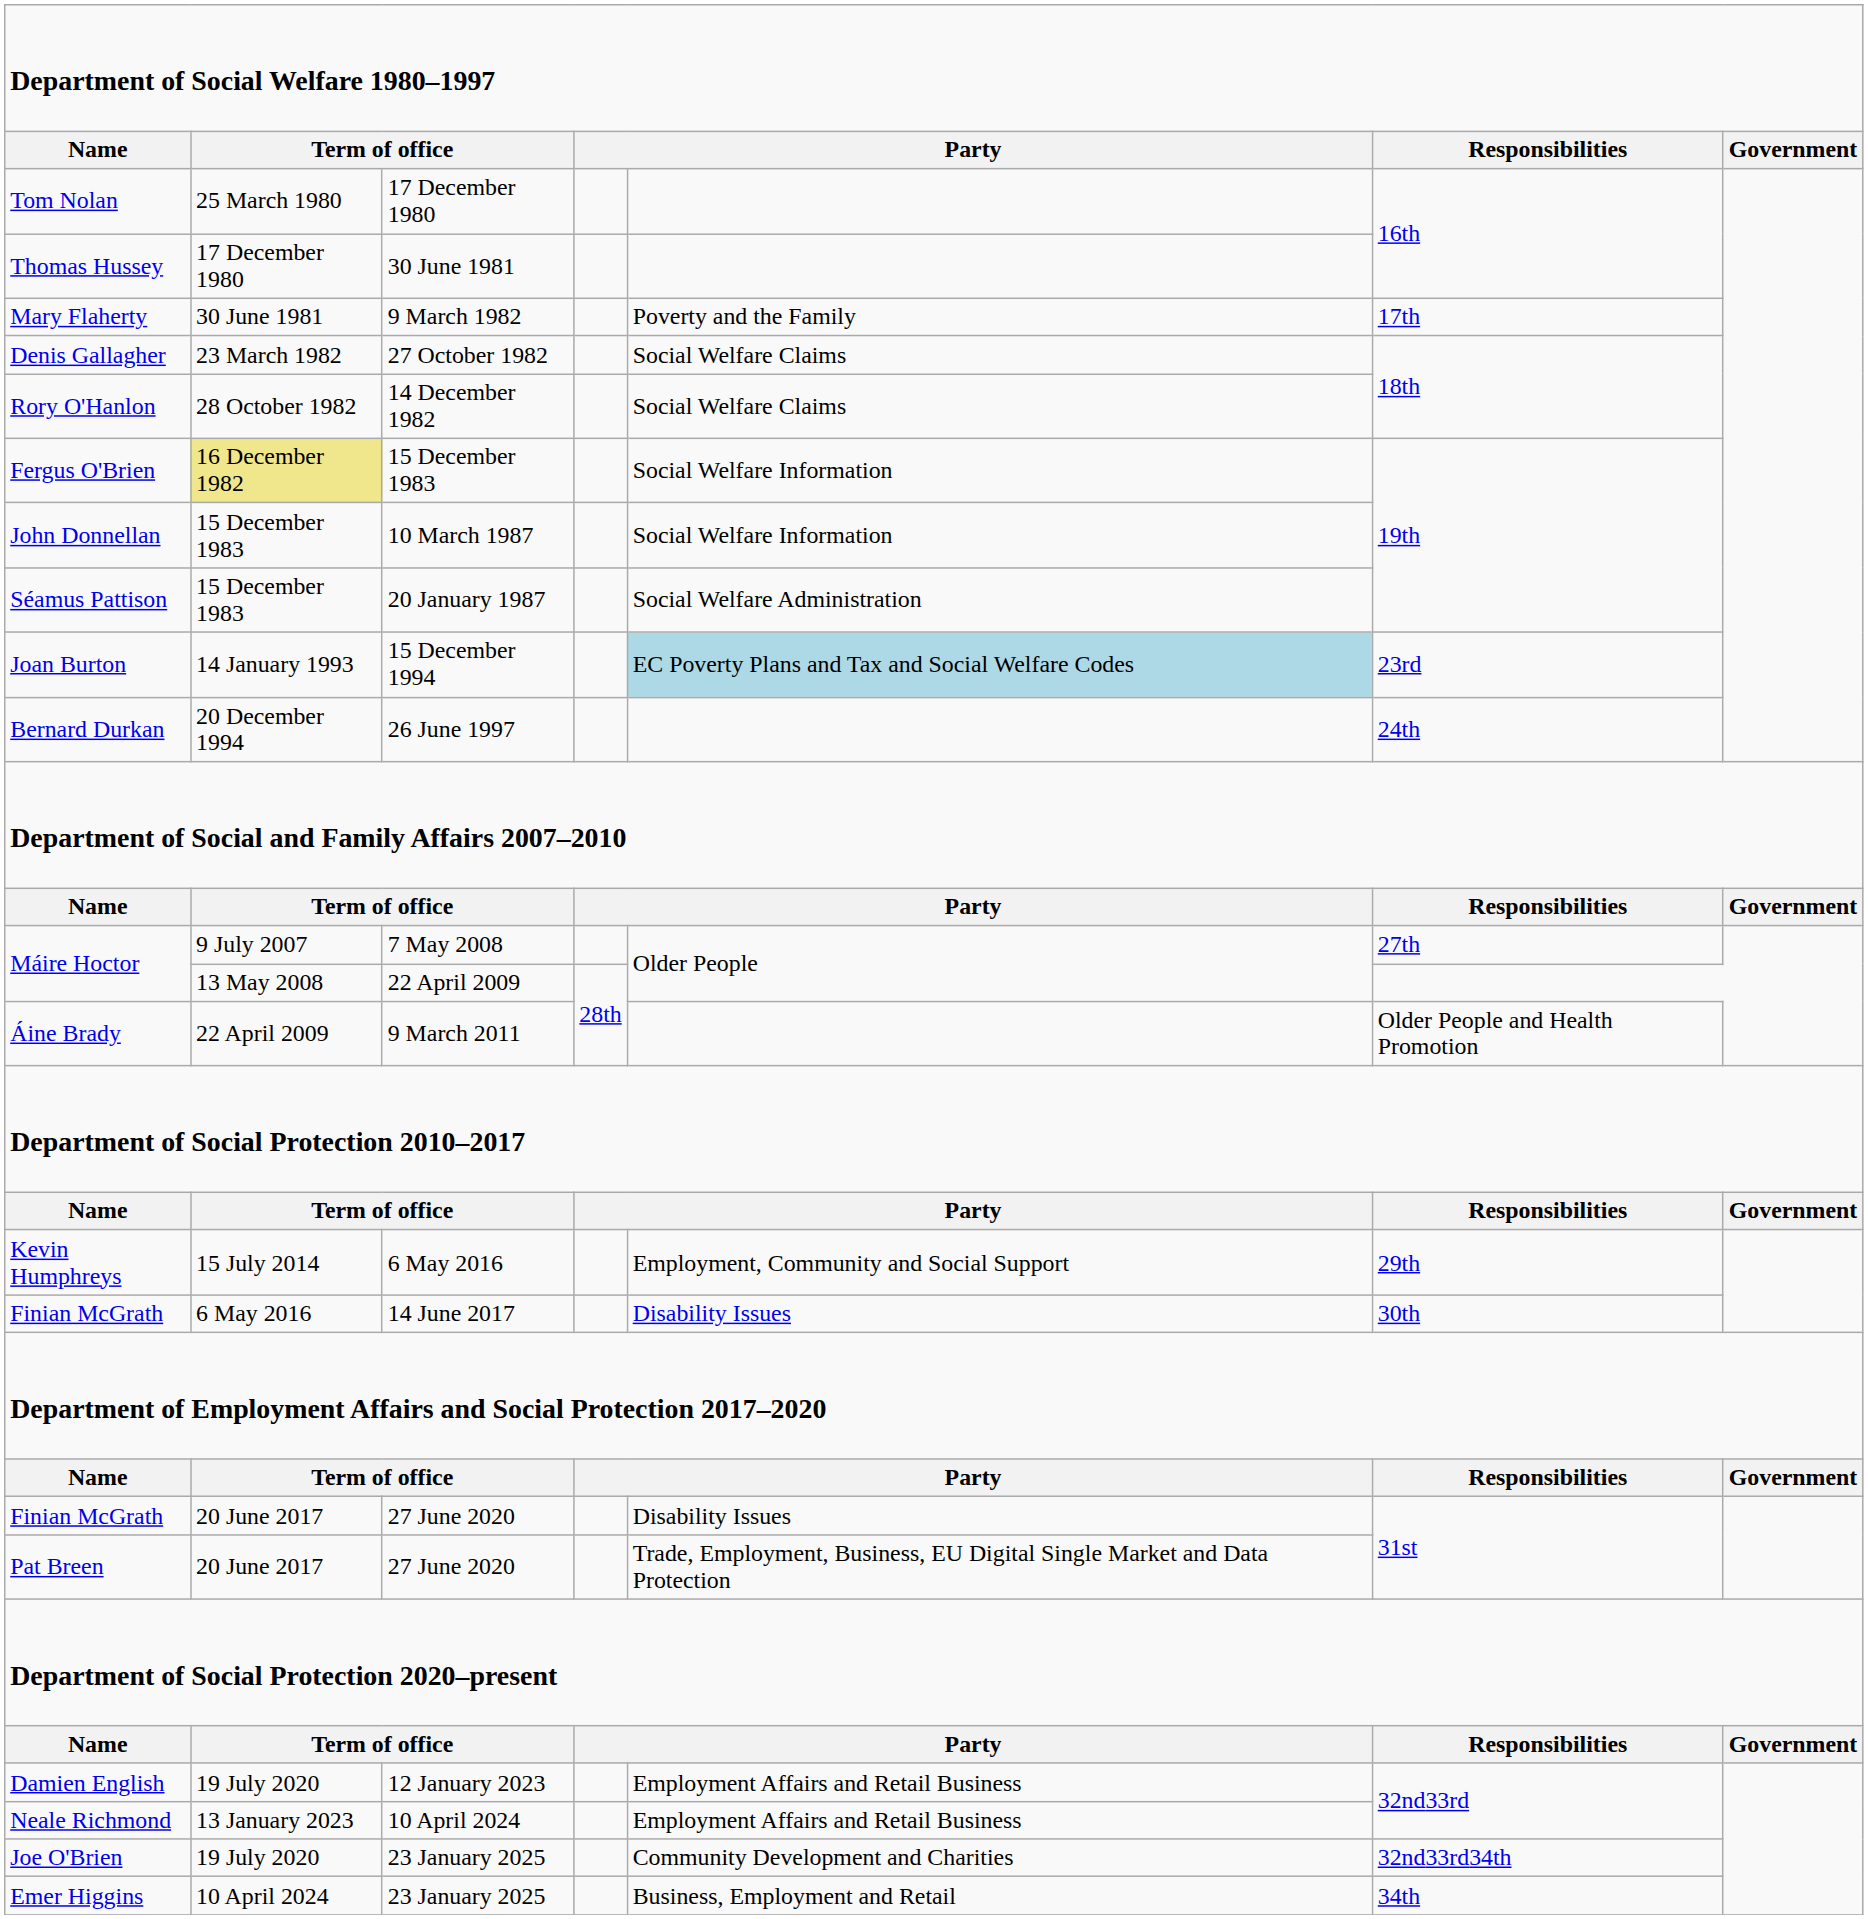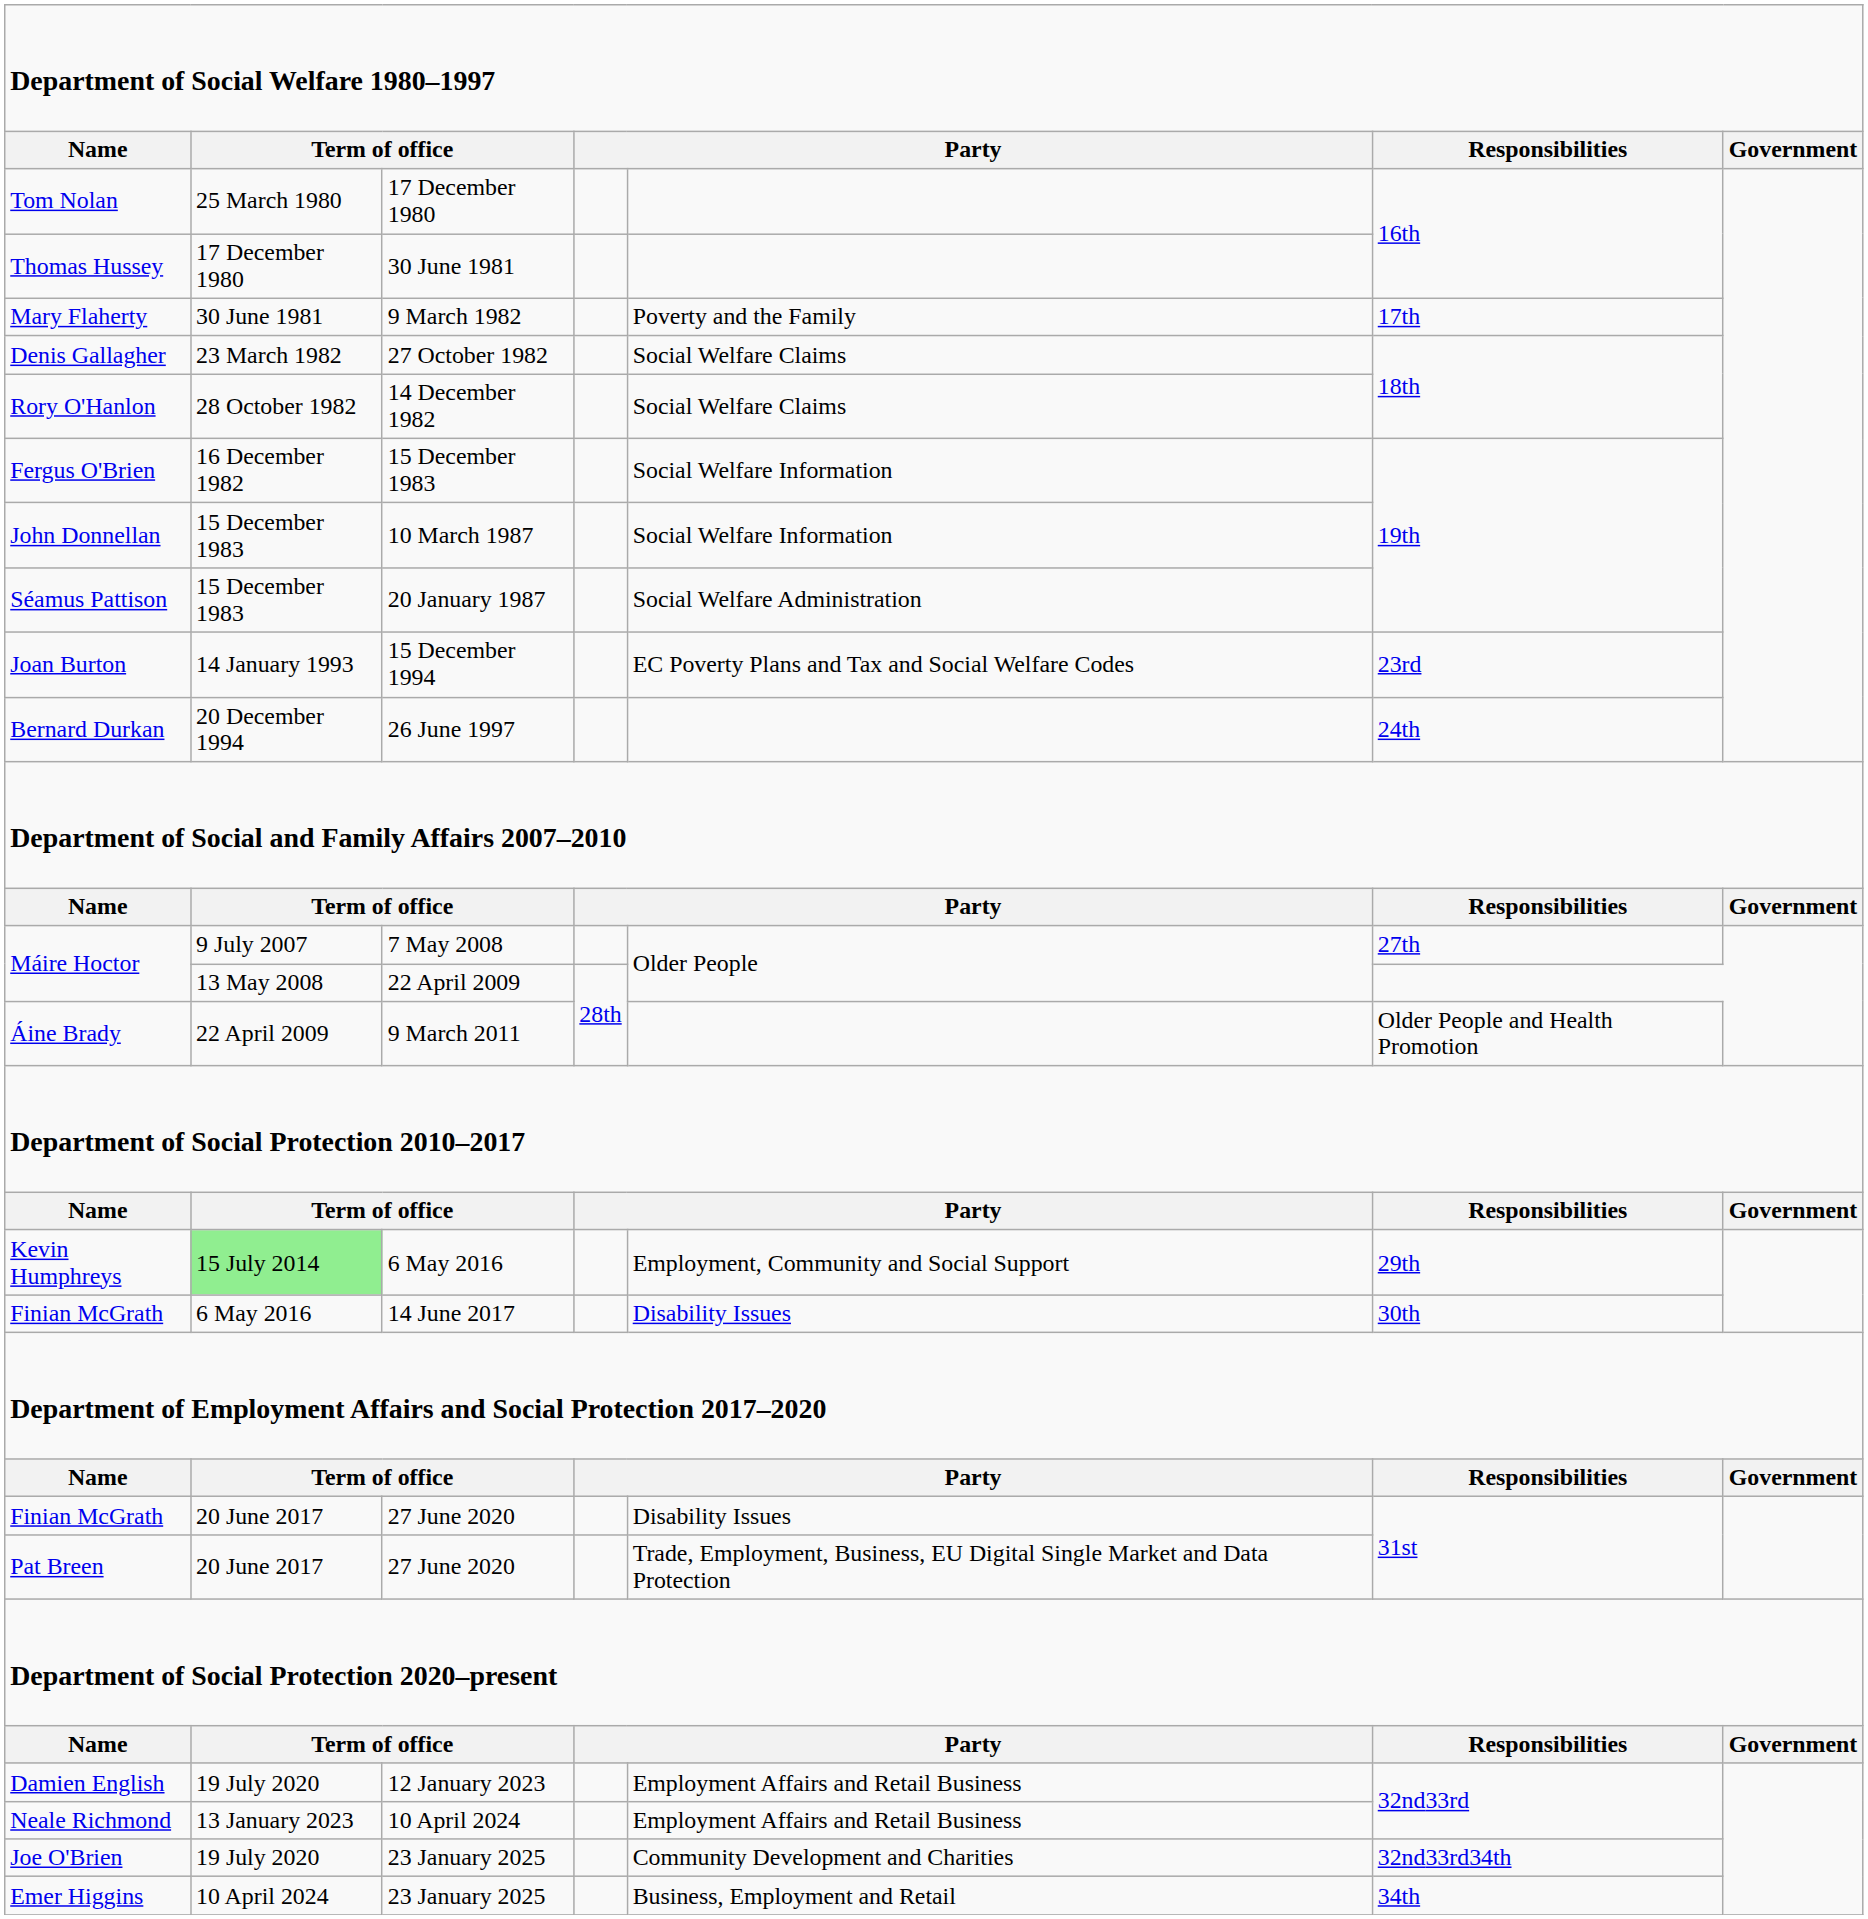(260, 470) khaki background -> (260, 470) no background
(883, 664) lightblue background -> (883, 664) no background
(258, 1262) no background -> (258, 1262) lightgreen background
